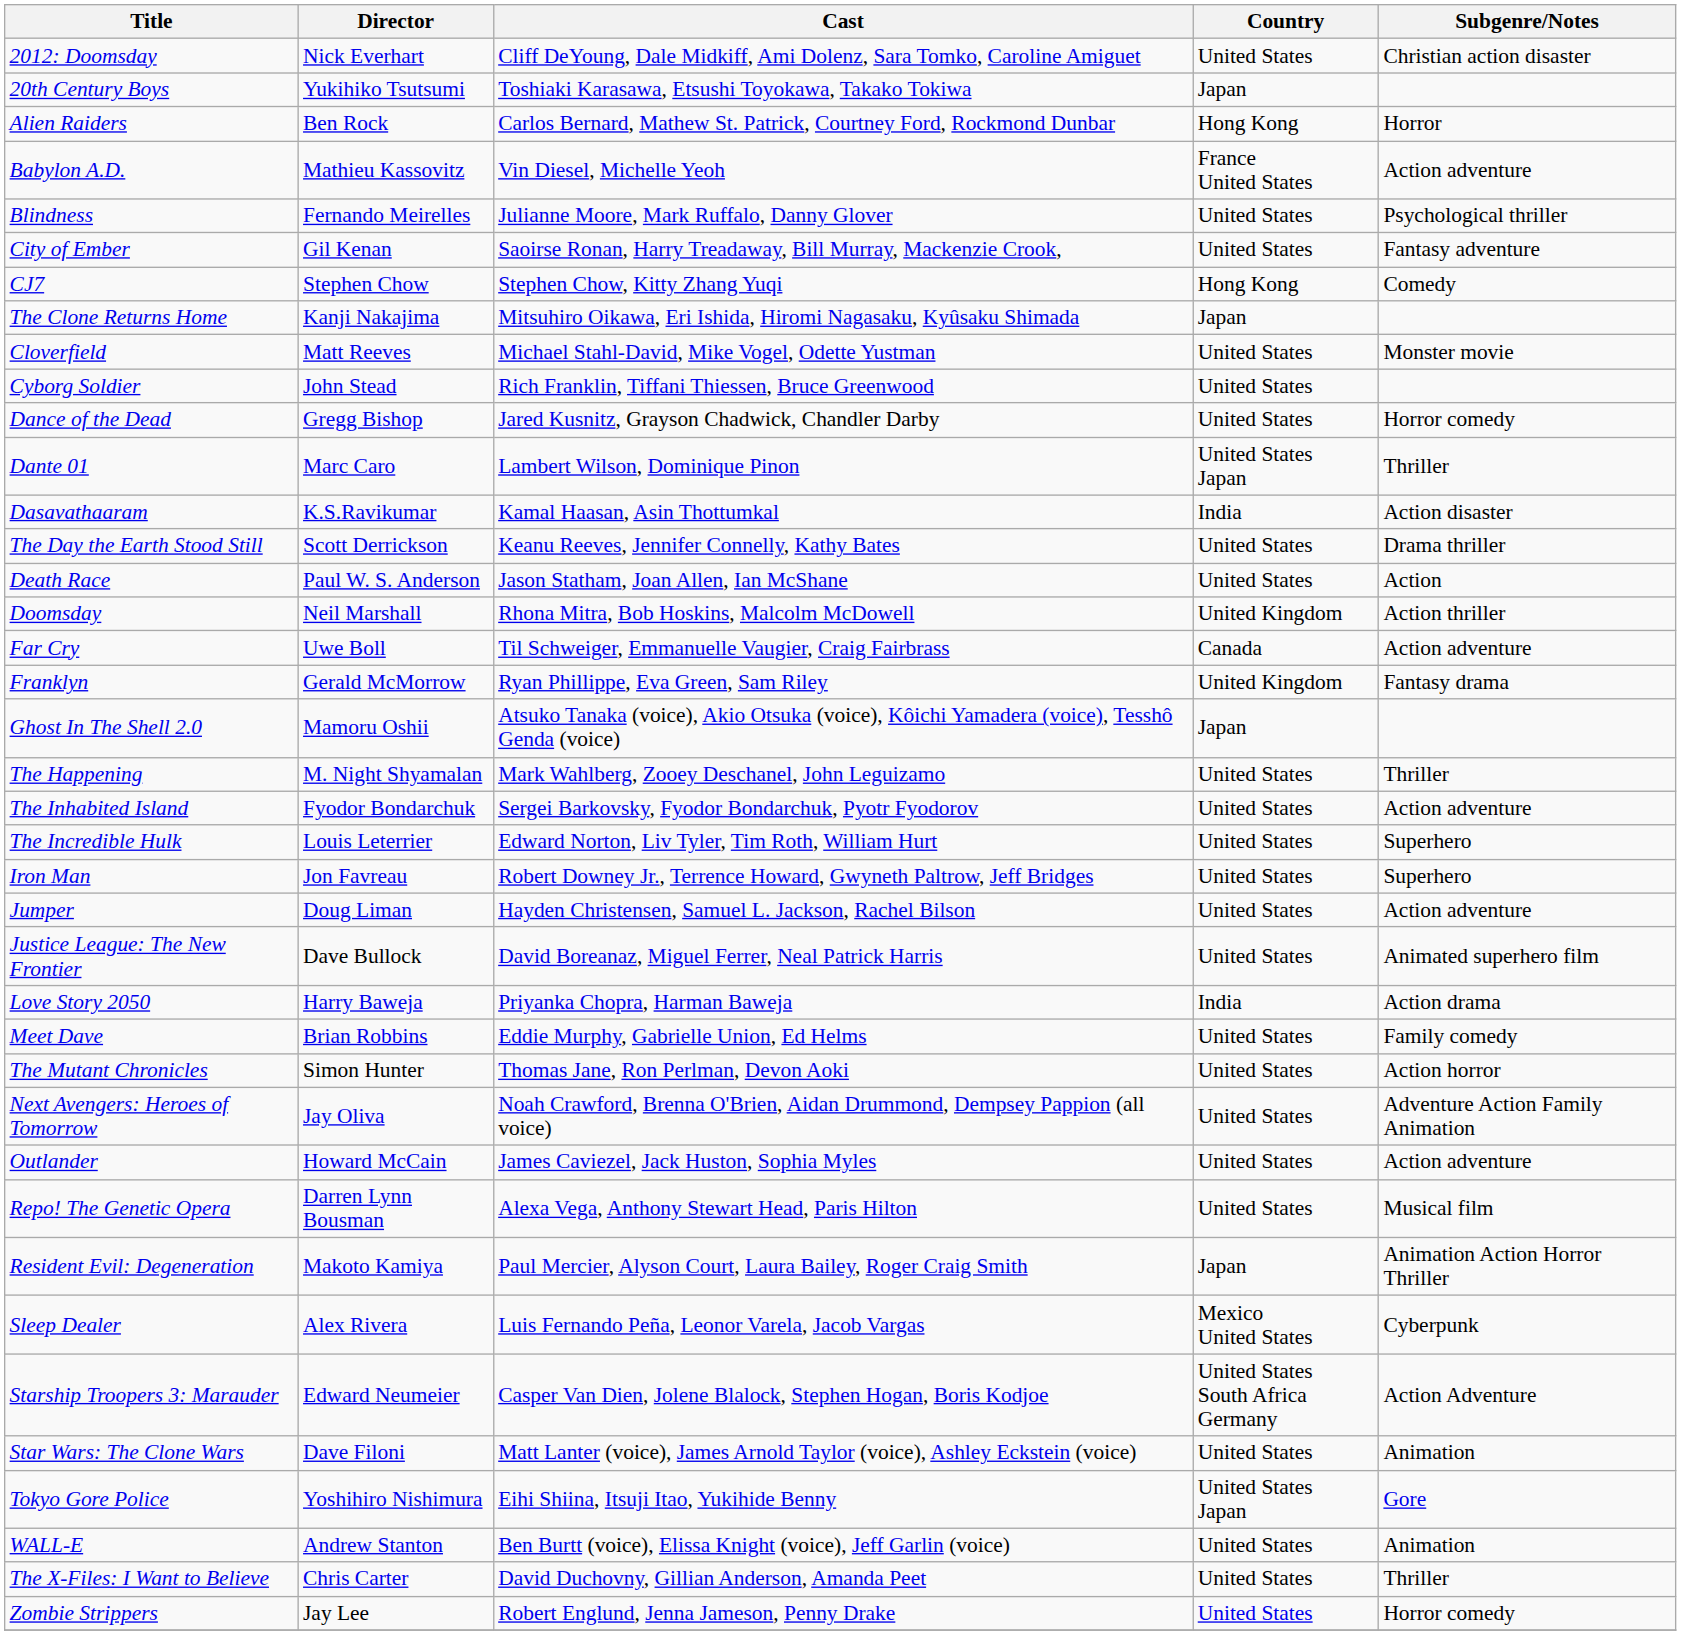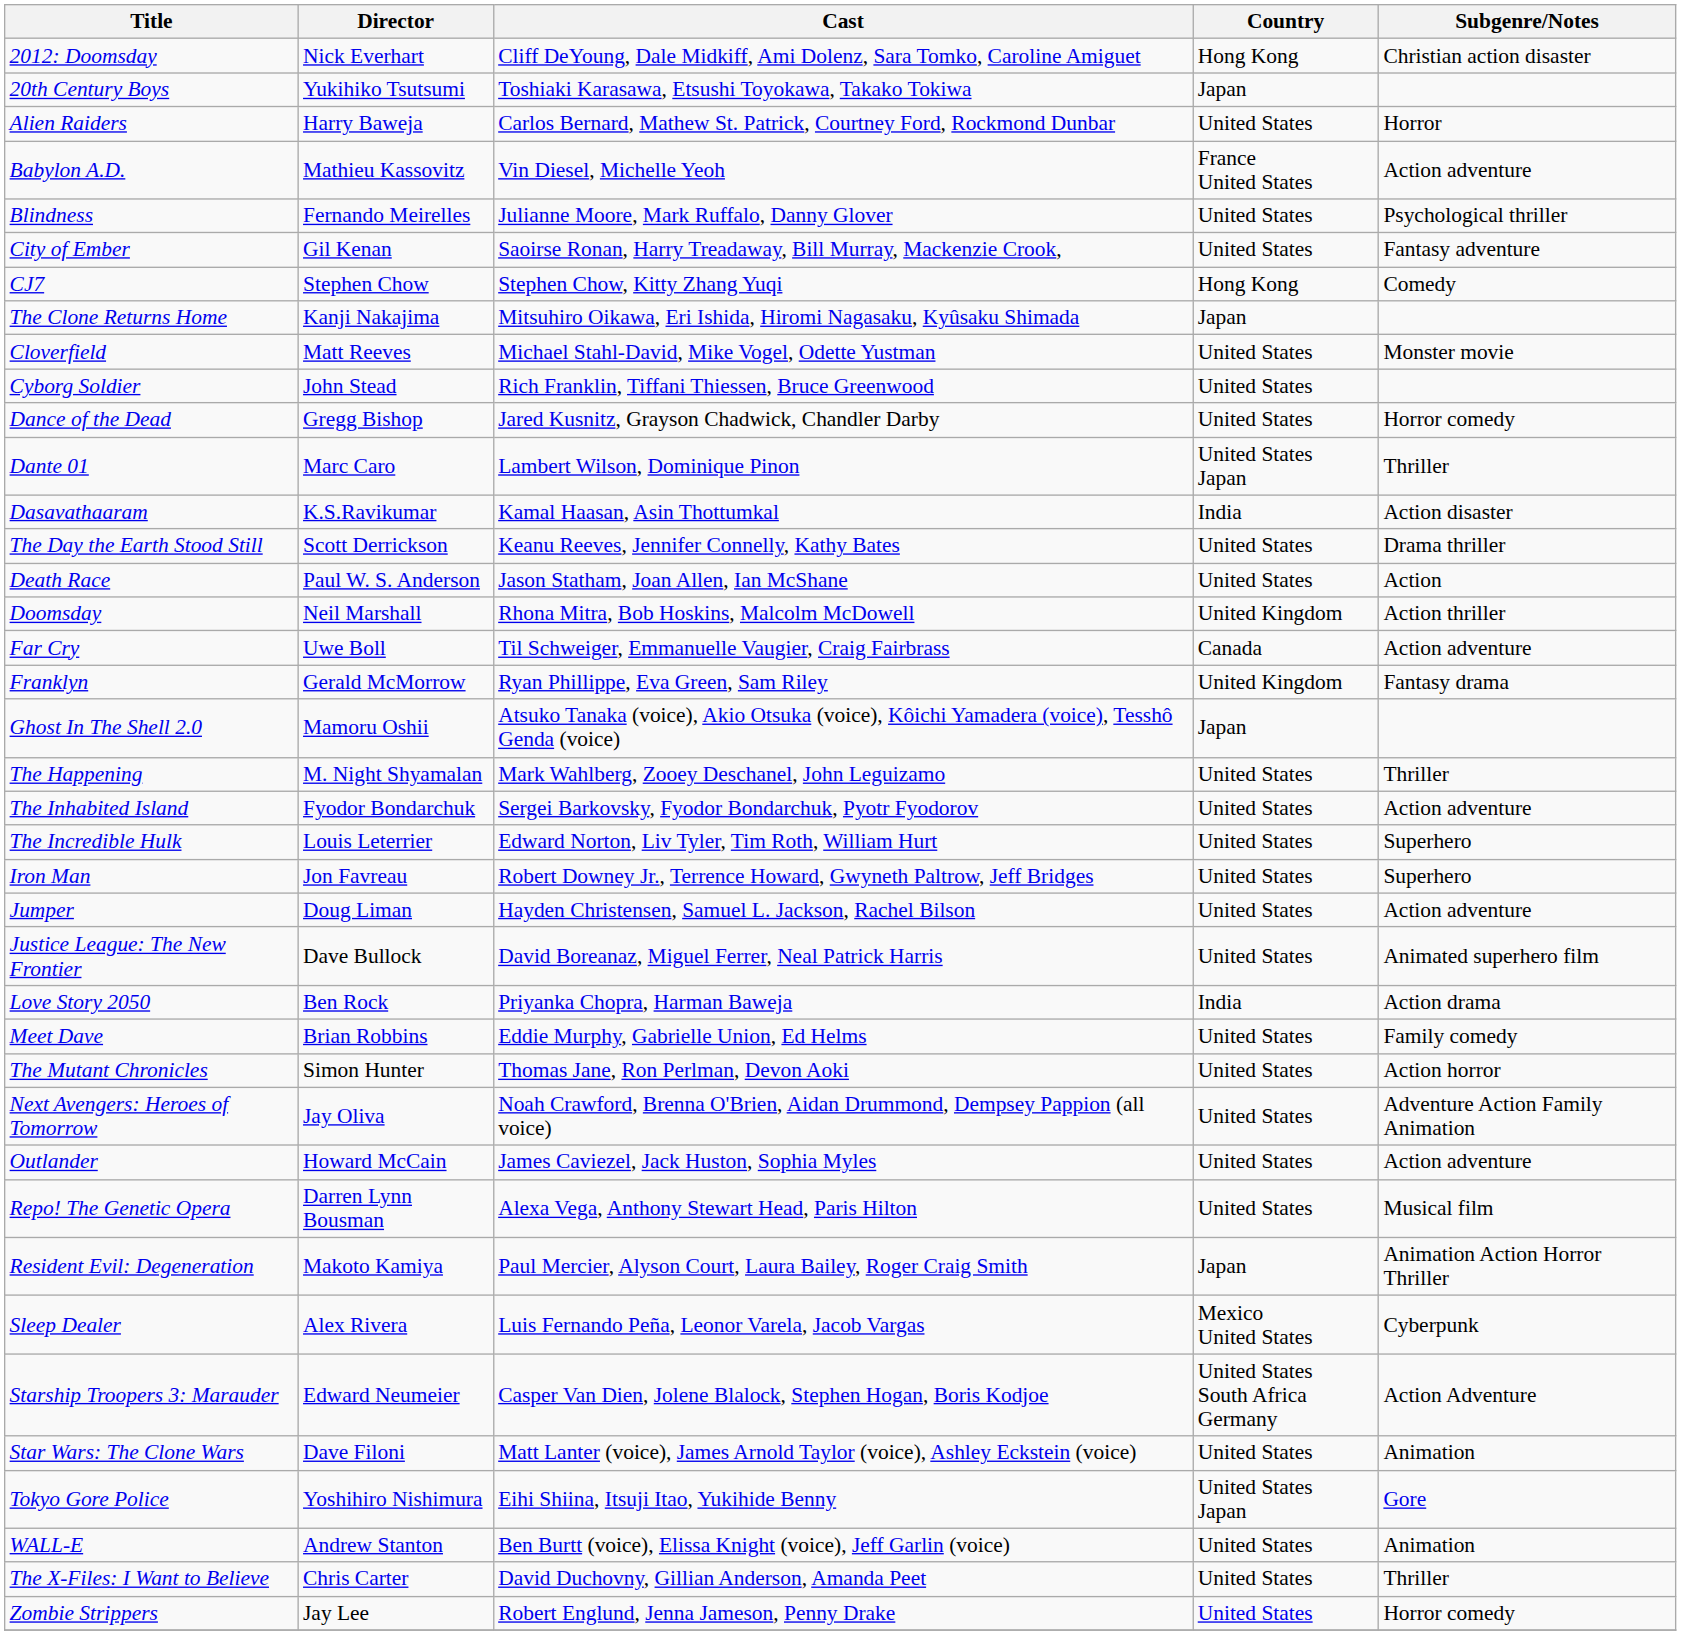(1255, 55) United States -> (1248, 55) Hong Kong
(346, 123) Ben Rock -> (363, 123) Harry Baweja
(1248, 123) Hong Kong -> (1255, 123) United States
(363, 1002) Harry Baweja -> (346, 1002) Ben Rock
